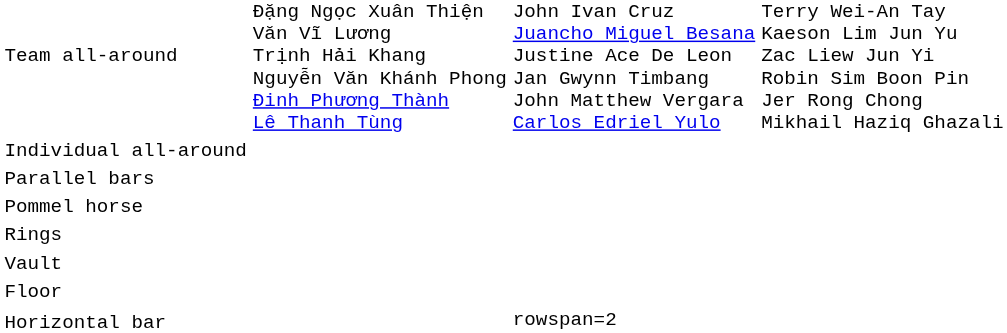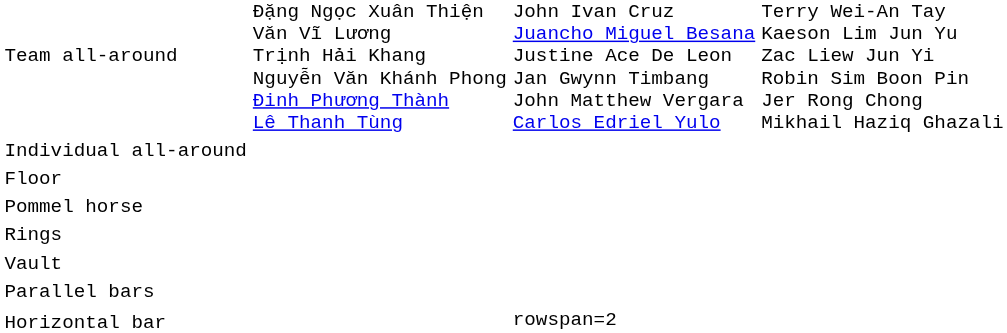rows swapped: (33, 291) <-> (79, 179)
